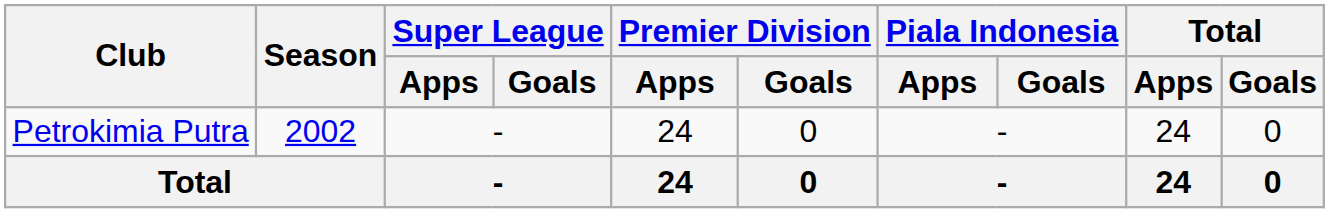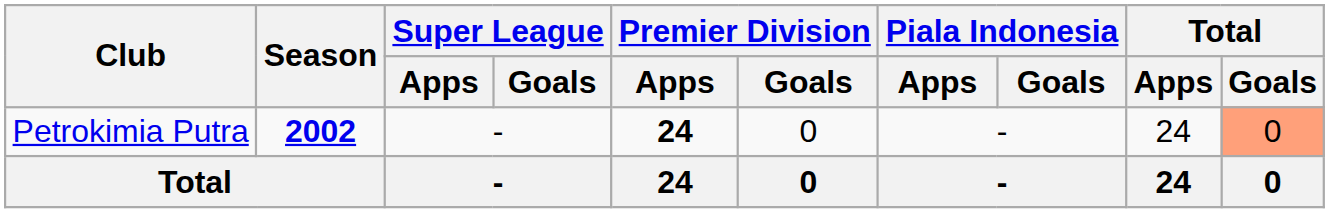(321, 132) normal -> (321, 132) bold
(675, 132) normal -> (675, 132) bold
(1273, 132) no background -> (1273, 132) lightsalmon background
